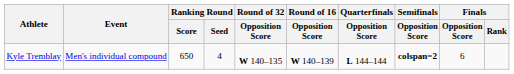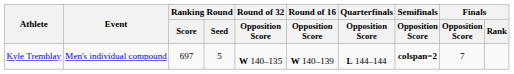(186, 56) 650 -> (186, 56) 697
(219, 56) 4 -> (219, 56) 5
(462, 56) 6 -> (462, 56) 7
